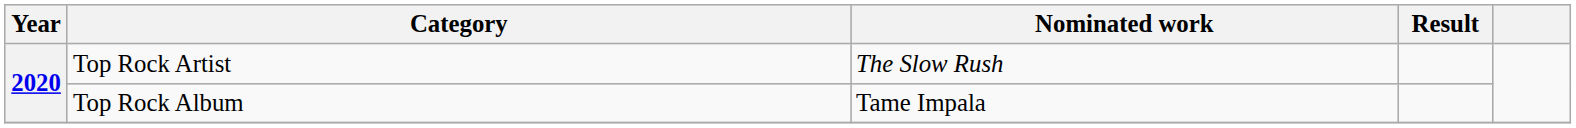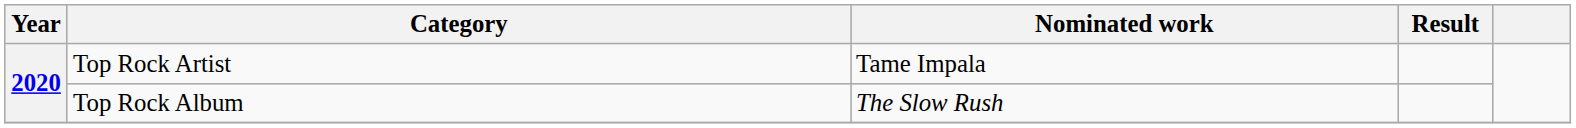(930, 63) The Slow Rush -> (921, 63) Tame Impala
(921, 102) Tame Impala -> (930, 102) The Slow Rush
